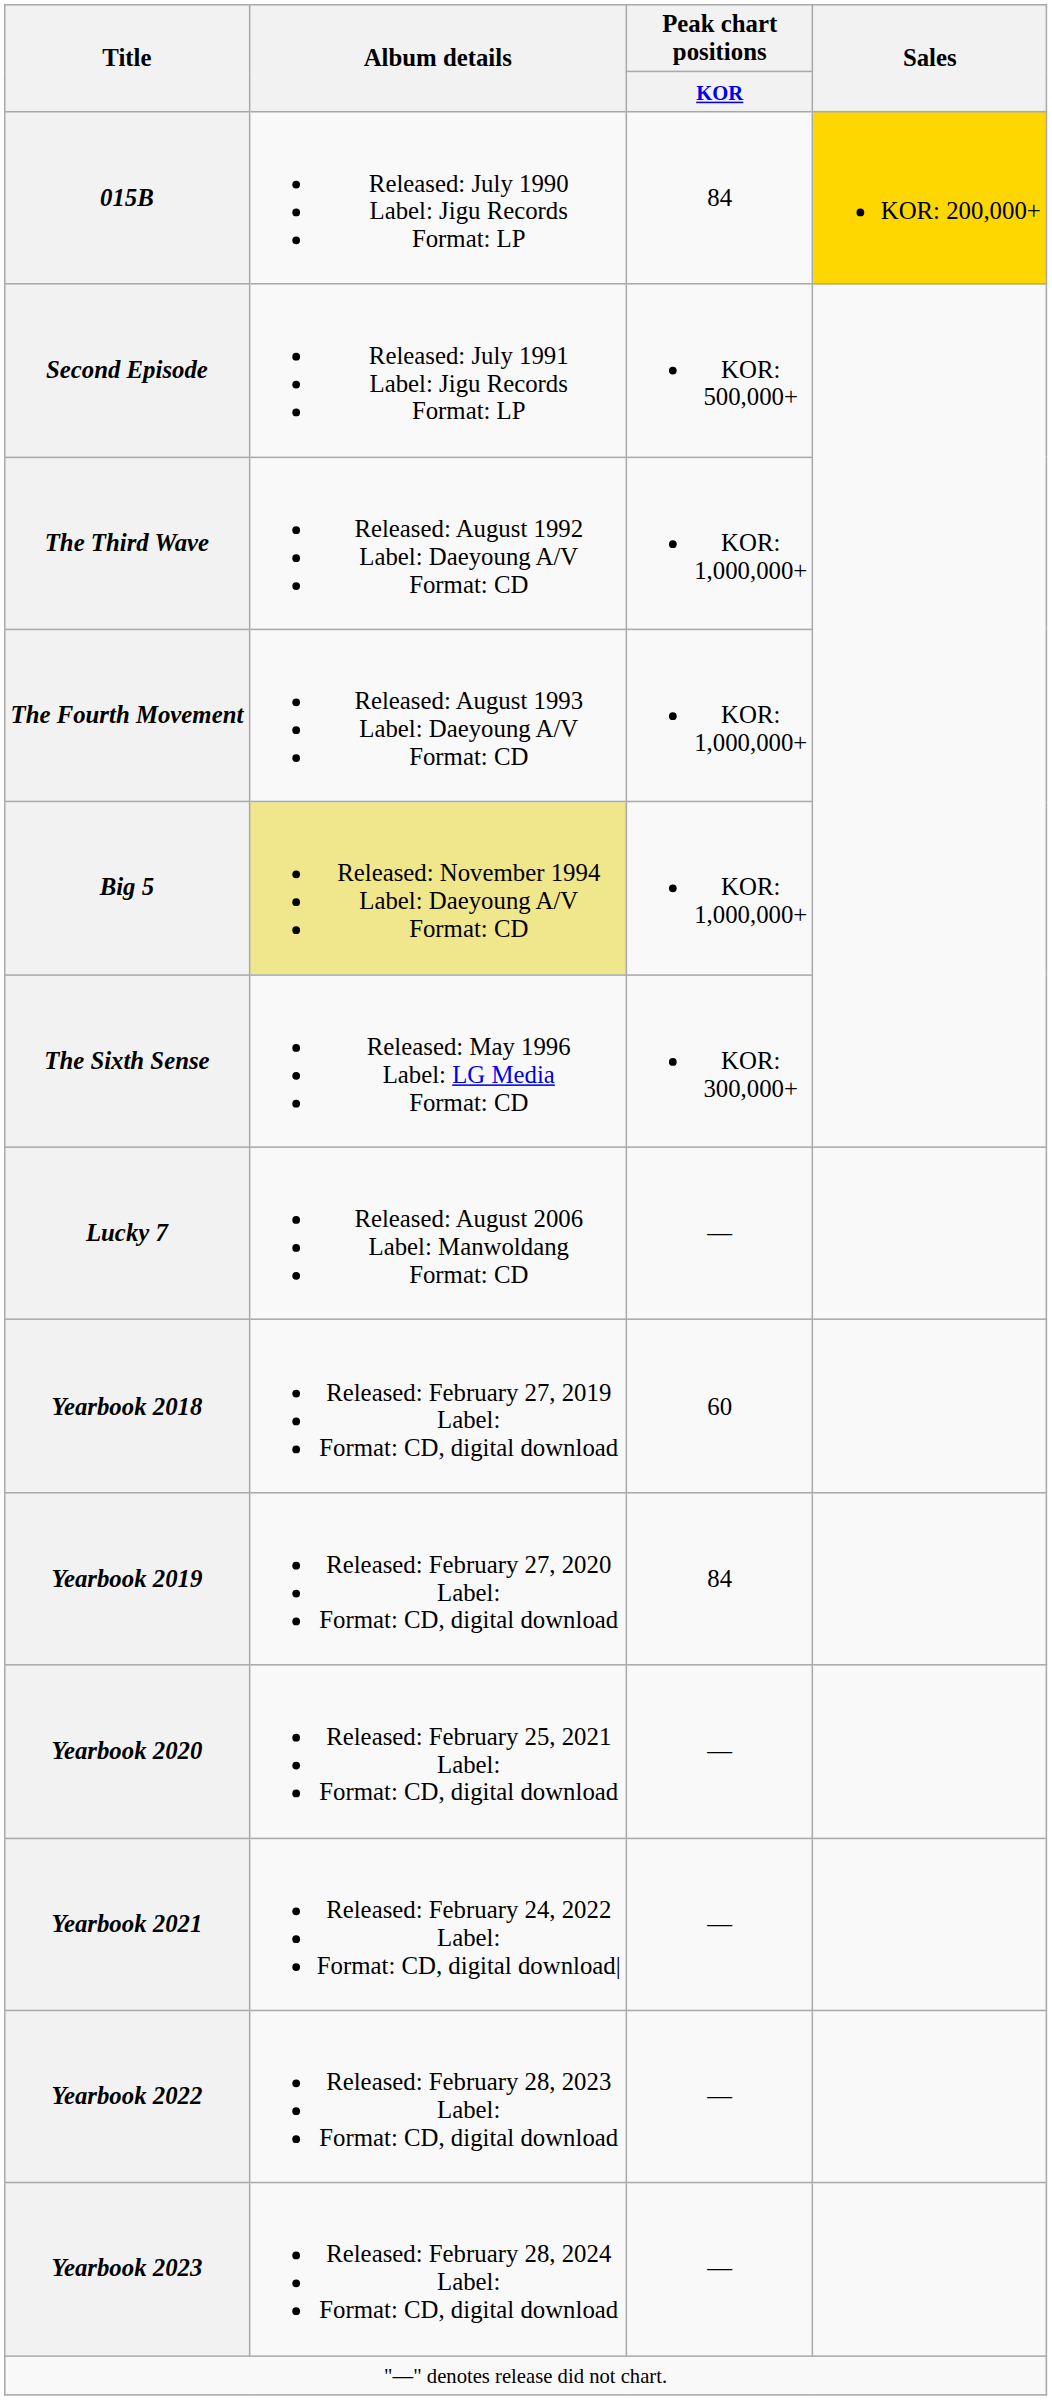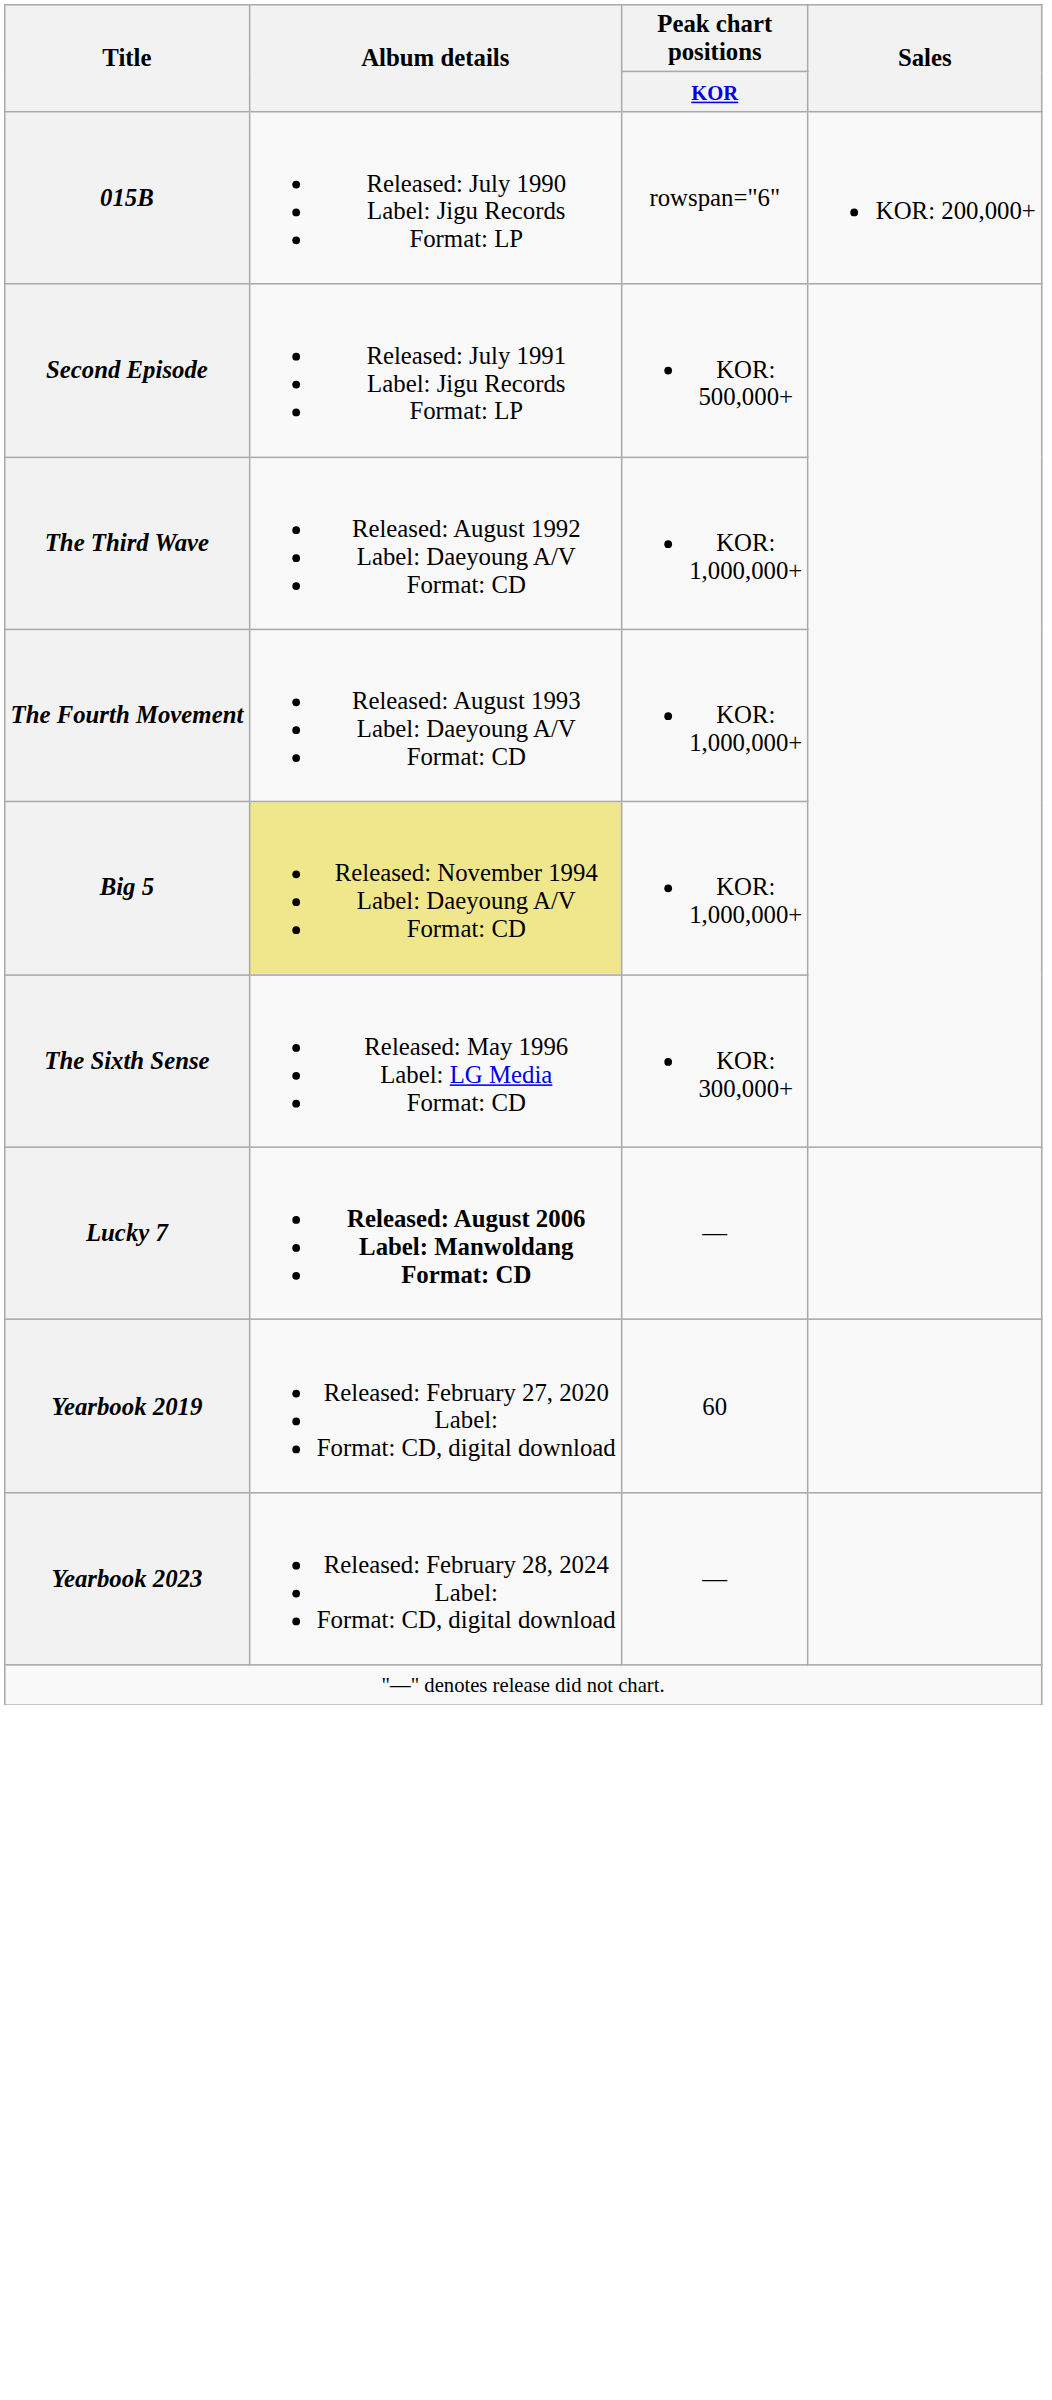(720, 197) 84 -> (715, 197) rowspan="6"
(930, 212) gold background -> (925, 212) no background
(438, 1247) normal -> (435, 1247) bold
- row: (127, 1405)
(720, 1578) 84 -> (715, 1405) 60
- row: (127, 1751)
- row: (127, 1923)
- row: (127, 2096)
